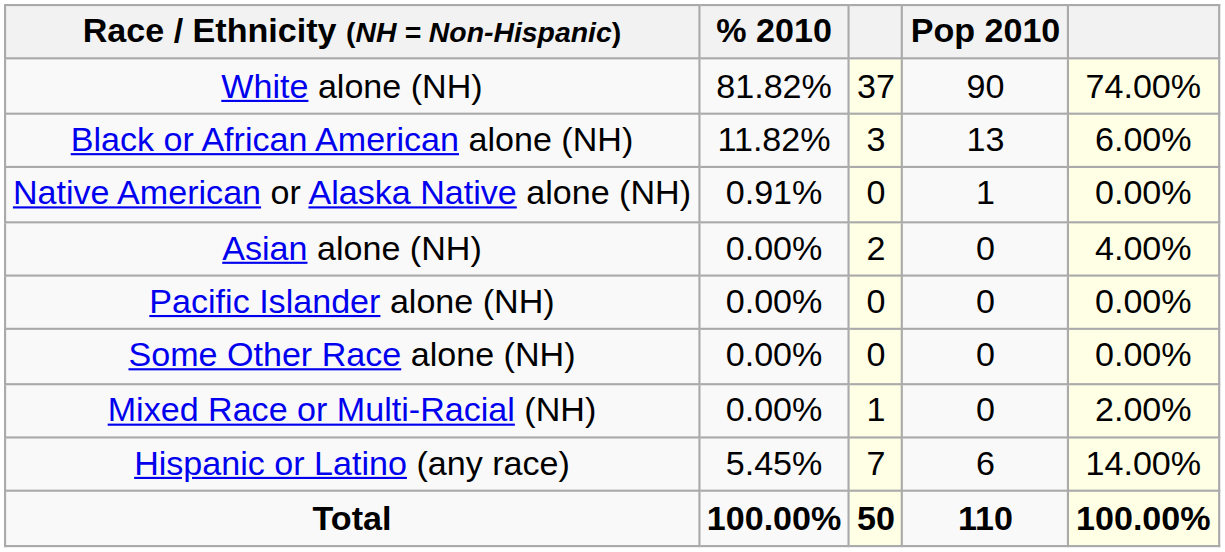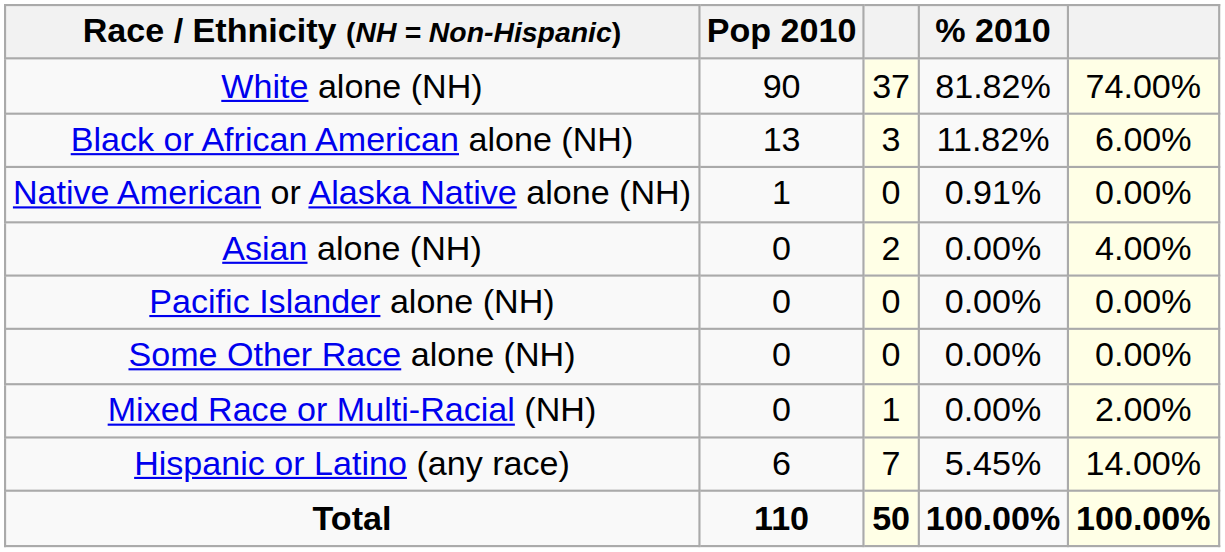columns swapped: (985, 31) <-> (774, 31)
